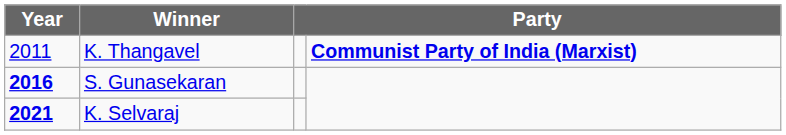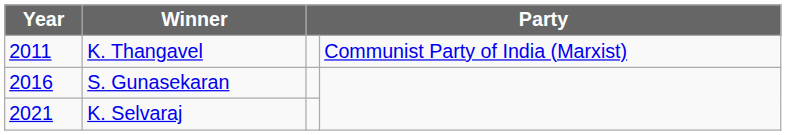(474, 51) bold -> (476, 51) normal
(31, 82) bold -> (31, 82) normal
(31, 113) bold -> (31, 113) normal
